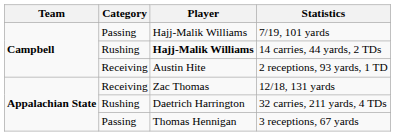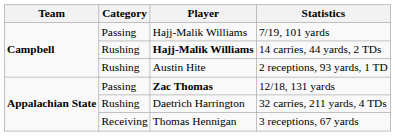(125, 67) Receiving -> (120, 67) Rushing
(125, 85) Receiving -> (119, 85) Passing
(181, 85) normal -> (183, 85) bold
(119, 121) Passing -> (125, 121) Receiving
